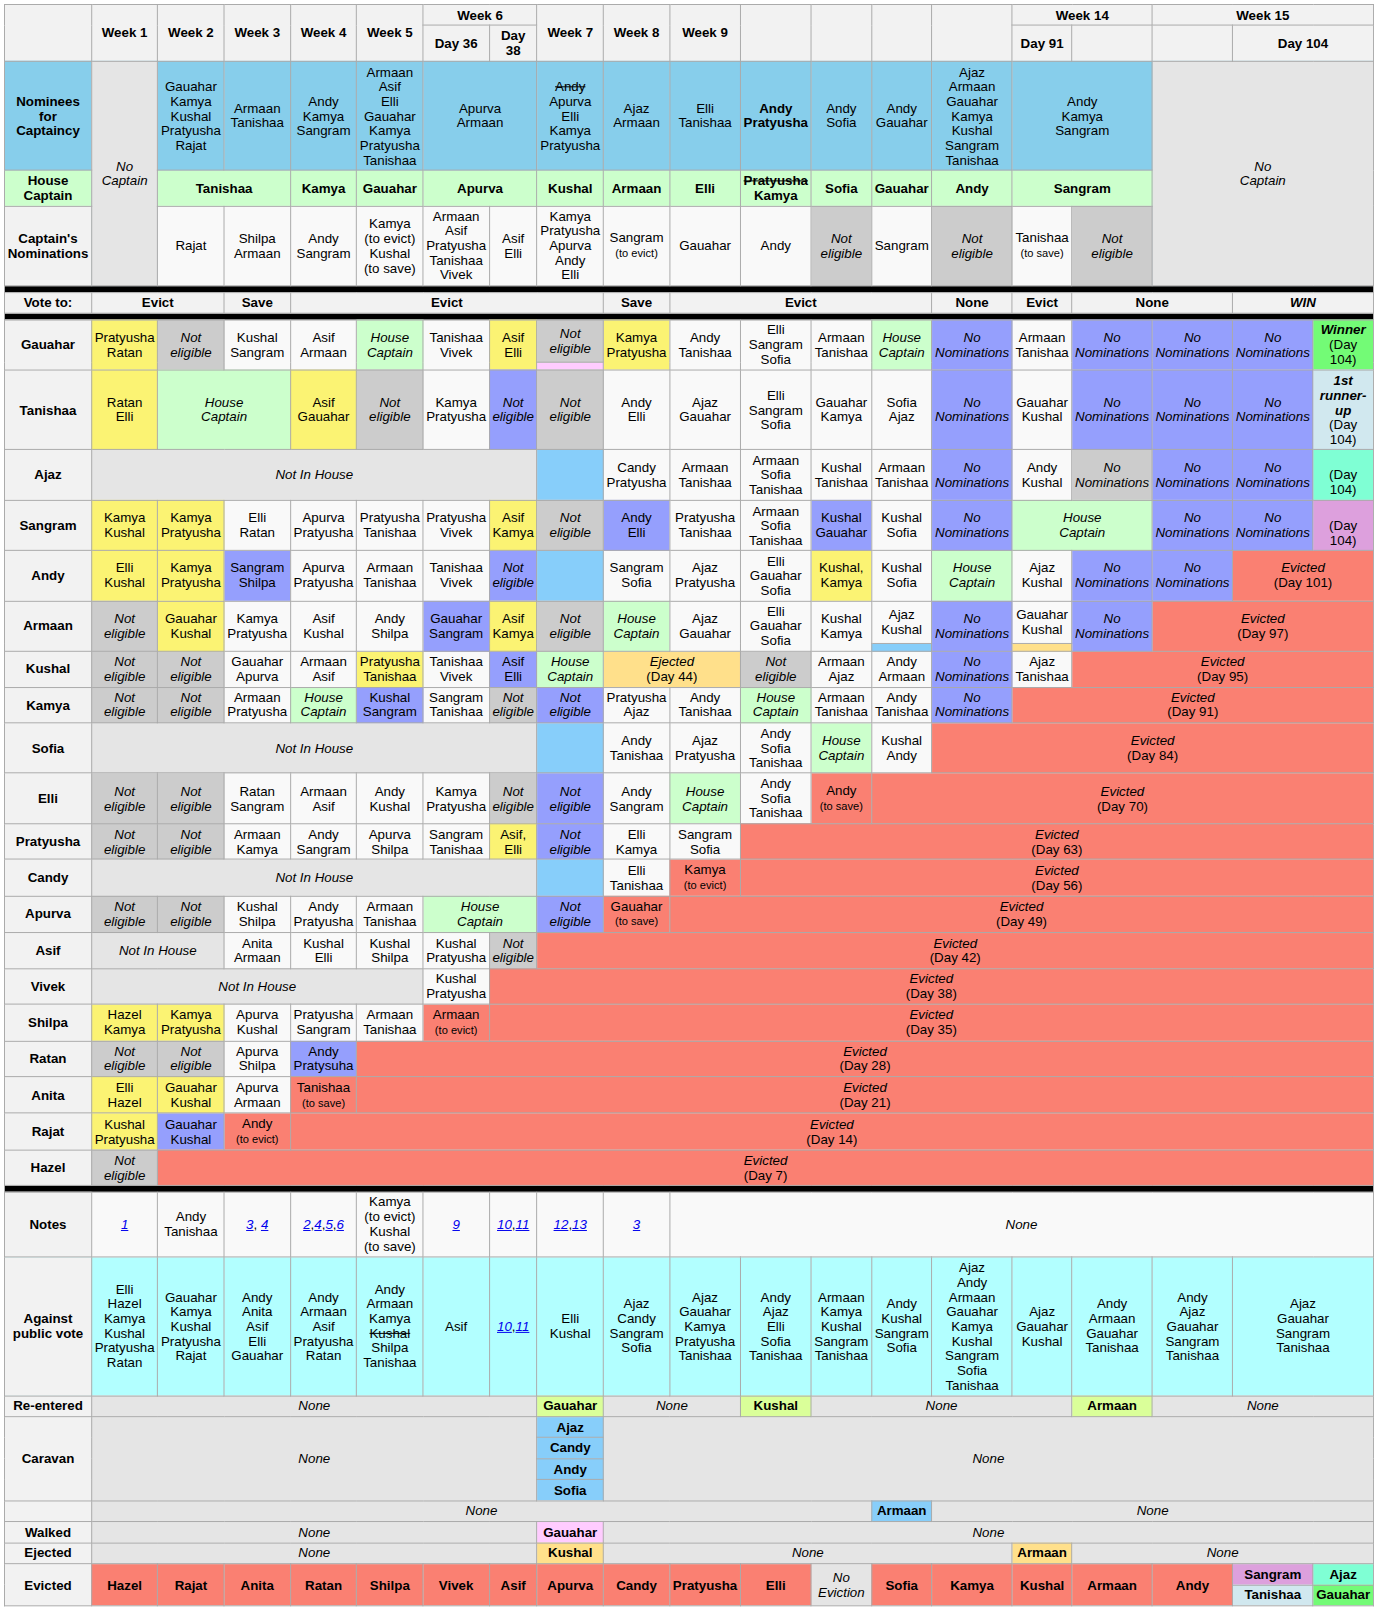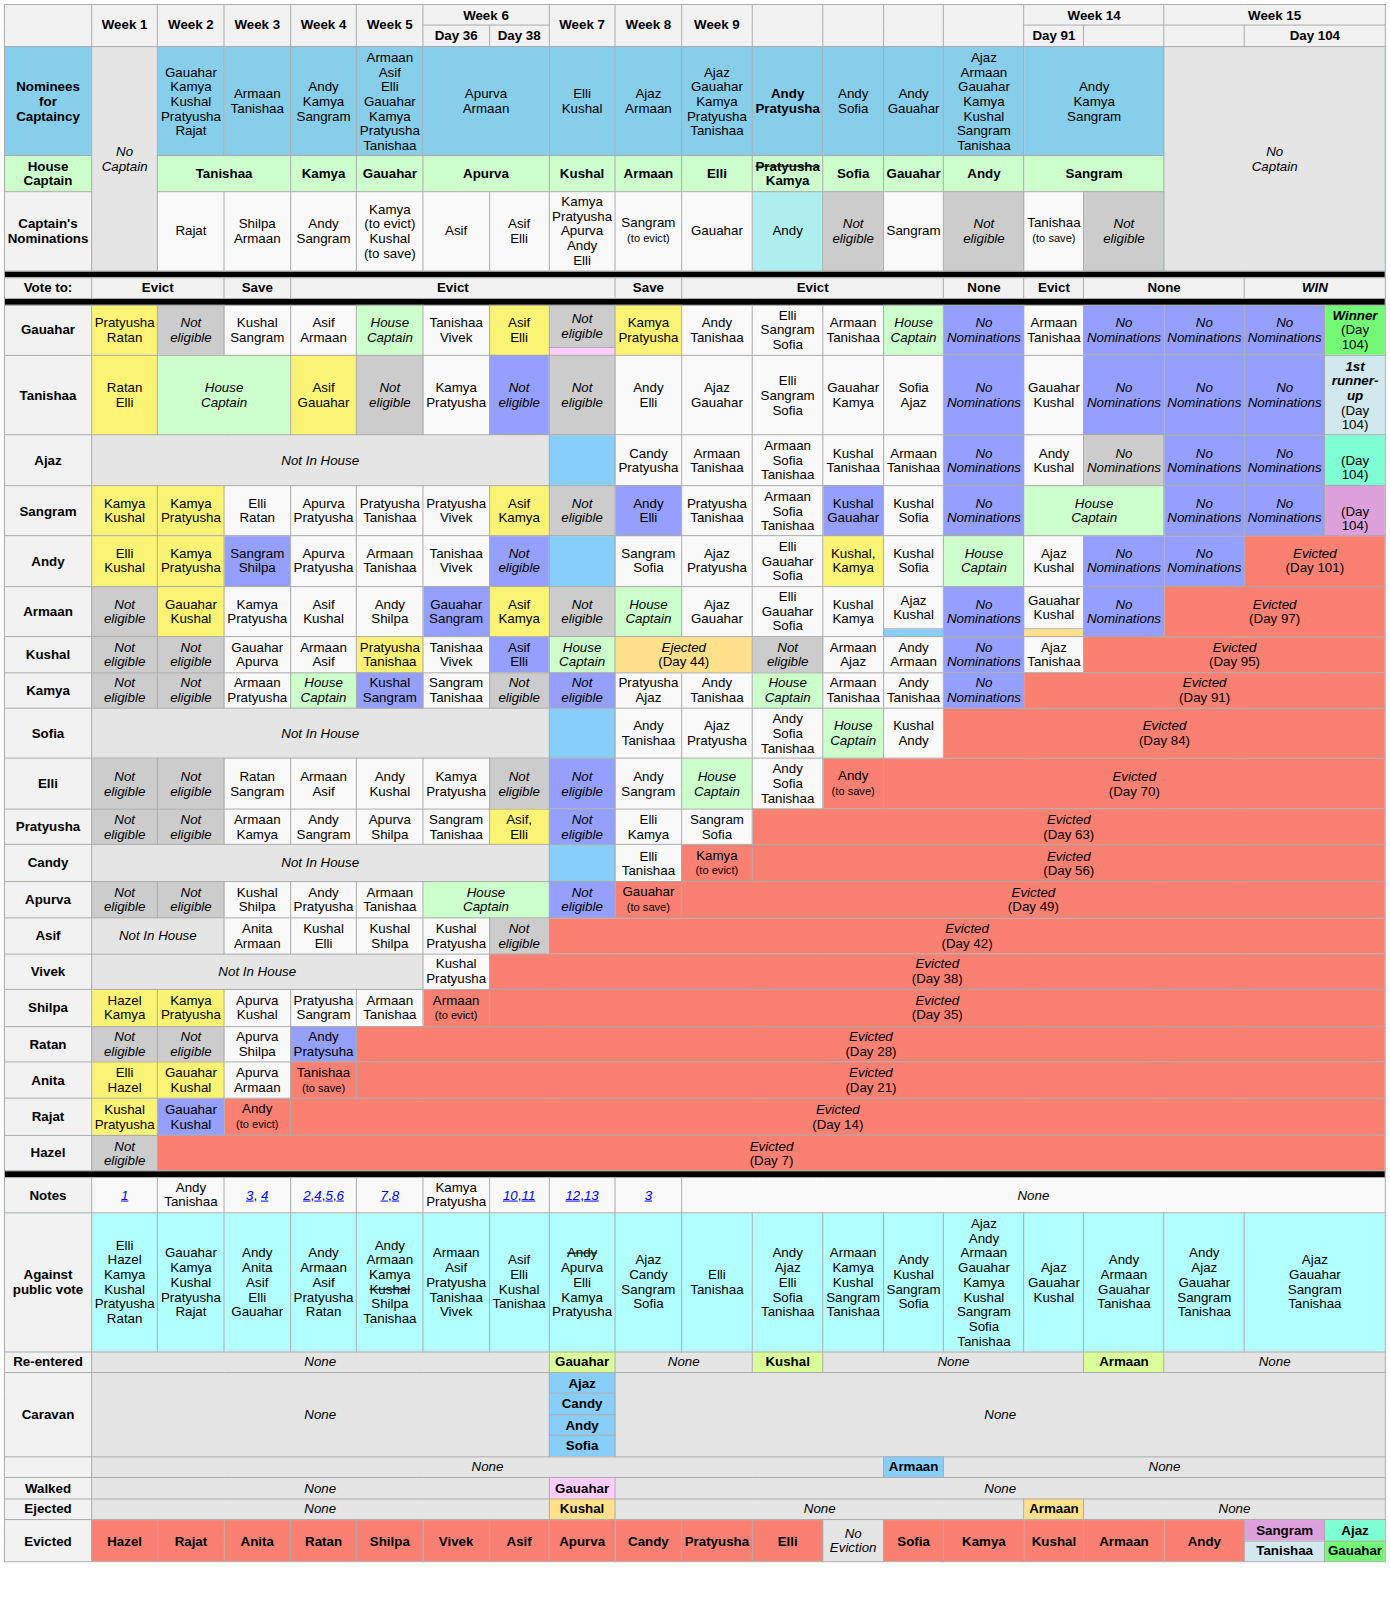(570, 115) Andy Apurva Elli Kamya Pratyusha -> (582, 101) Elli Kushal
(705, 115) Elli Tanishaa -> (717, 101) Ajaz Gauahar Kamya Pratyusha Tanishaa
(456, 246) Armaan Asif Pratyusha Tanishaa Vivek -> (456, 231) Asif
(776, 246) no background -> (788, 231) paleturquoise background
(390, 1224) Kamya (to evict) Kushal (to save) -> (390, 1195) 7,8
(456, 1224) 9 -> (456, 1195) Kamya Pratyusha
(456, 1326) Asif -> (456, 1282) Armaan Asif Pratyusha Tanishaa Vivek
(513, 1326) 10,11 -> (519, 1282) Asif Elli Kushal Tanishaa
(570, 1326) Elli Kushal -> (582, 1282) Andy Apurva Elli Kamya Pratyusha
(705, 1326) Ajaz Gauahar Kamya Pratyusha Tanishaa -> (717, 1282) Elli Tanishaa
